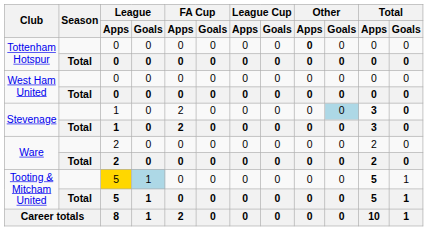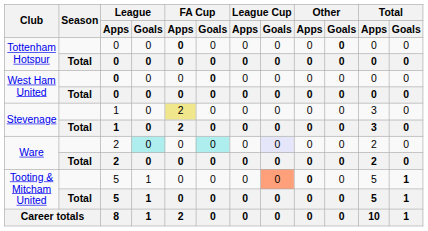(181, 45) normal -> (181, 45) bold
(310, 45) bold -> (310, 45) normal
(342, 45) normal -> (342, 45) bold
(116, 78) normal -> (116, 78) bold
(213, 78) normal -> (213, 78) bold
(181, 111) no background -> (181, 111) khaki background
(342, 111) lightblue background -> (342, 111) no background
(374, 111) bold -> (374, 111) normal
(406, 111) bold -> (406, 111) normal
(148, 144) no background -> (148, 144) paleturquoise background
(213, 144) no background -> (213, 144) paleturquoise background
(277, 144) no background -> (277, 144) lavender background
(116, 179) gold background -> (116, 179) no background
(148, 179) lightblue background -> (148, 179) no background
(277, 179) no background -> (277, 179) lightsalmon background
(310, 179) normal -> (310, 179) bold
(374, 179) bold -> (374, 179) normal
(406, 179) normal -> (406, 179) bold
